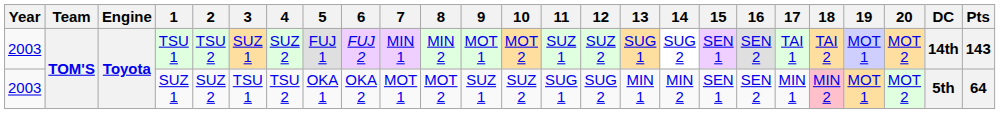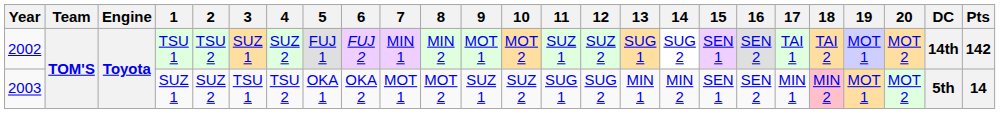(25, 49) 2003 -> (25, 49) 2002
(978, 49) 143 -> (978, 49) 142
(978, 89) 64 -> (978, 89) 14
